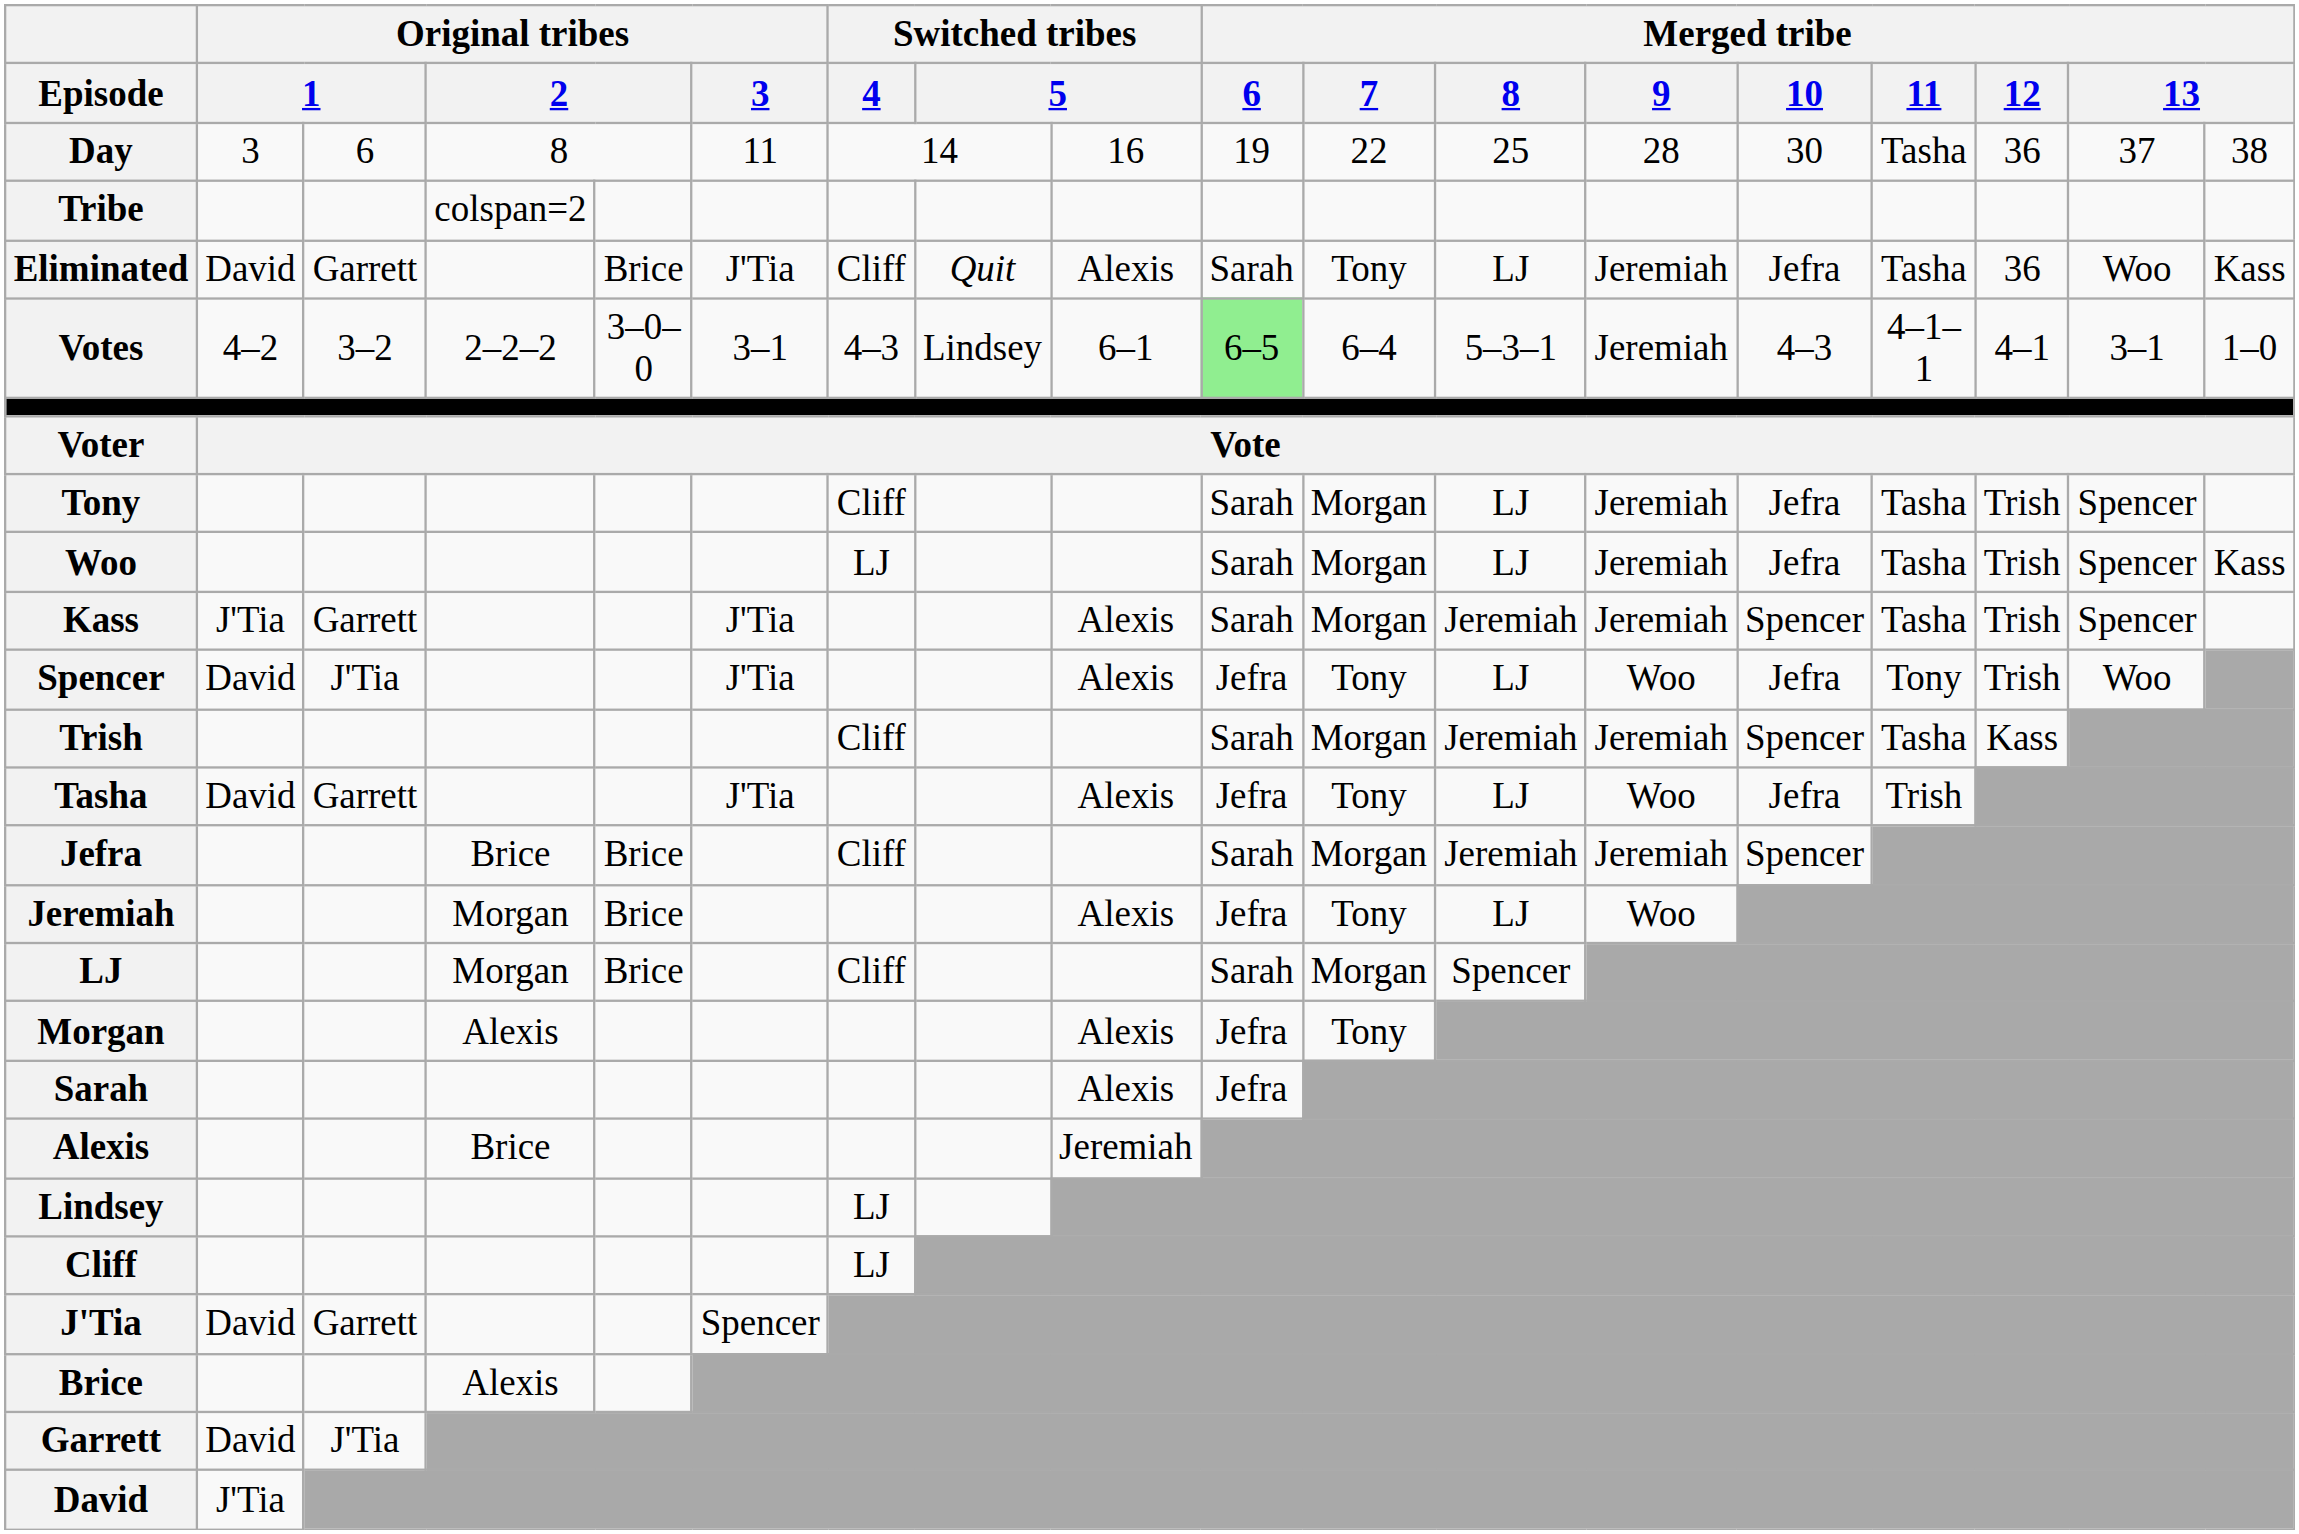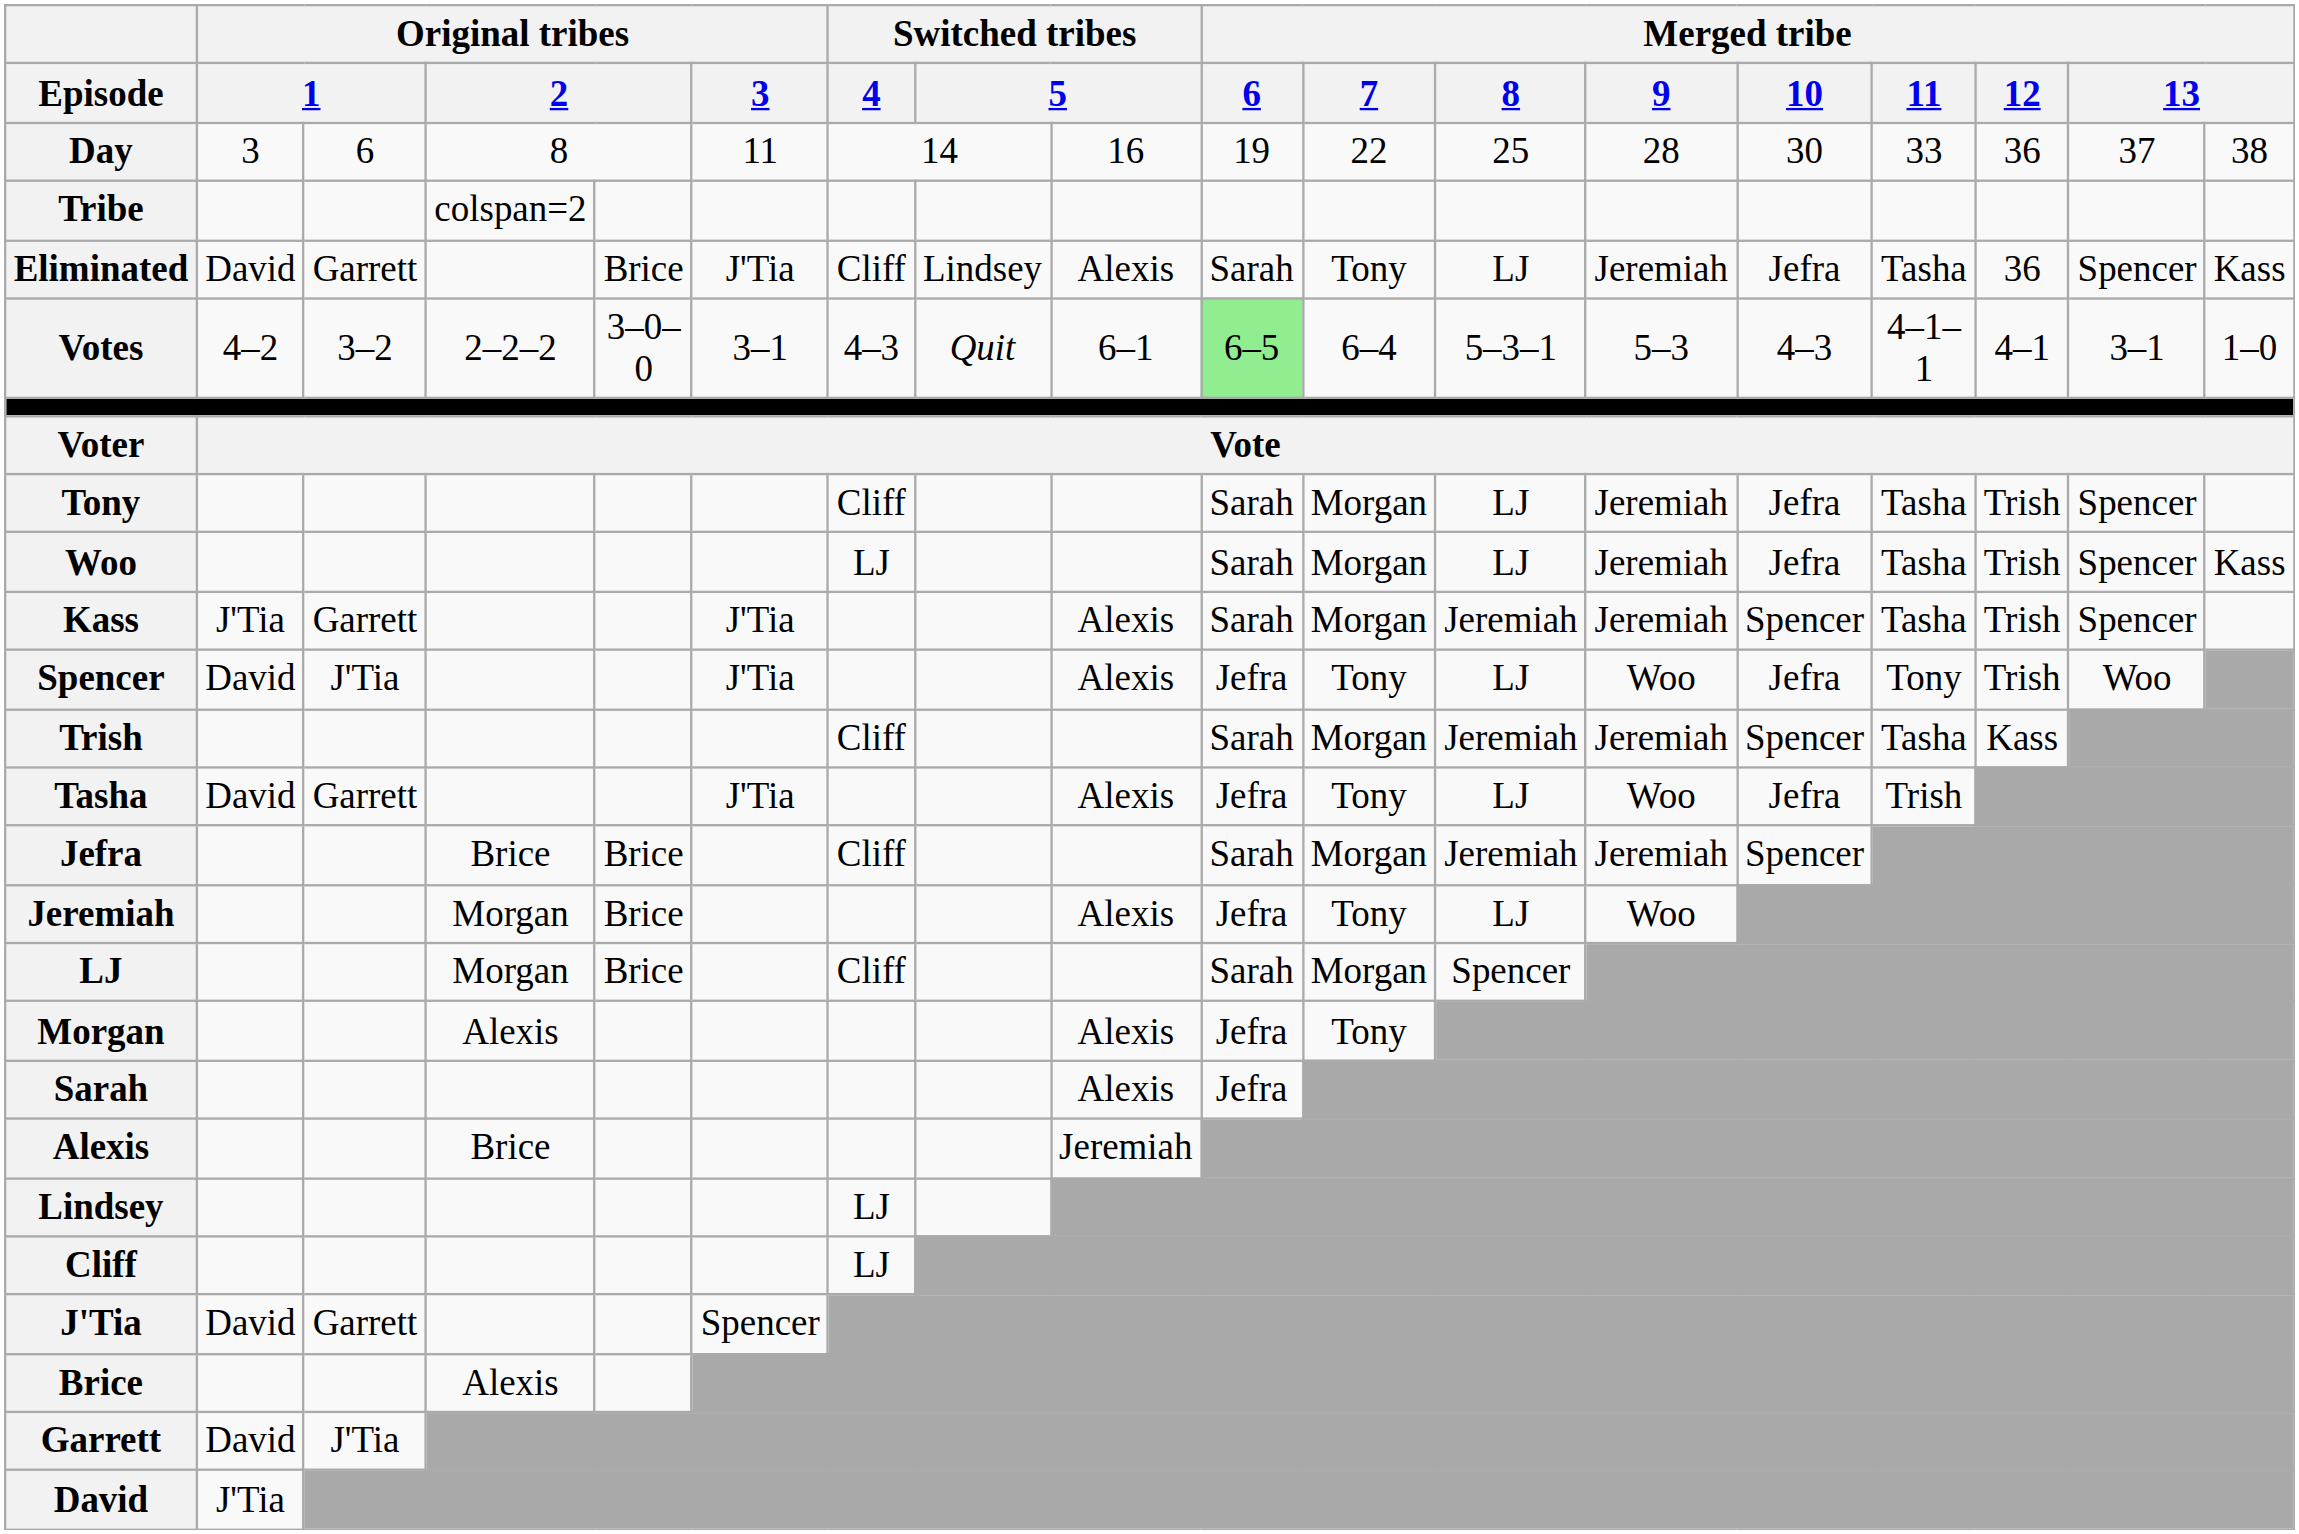(1924, 151) Tasha -> (1924, 151) 33
(983, 268) Quit -> (983, 268) Lindsey
(2137, 268) Woo -> (2137, 268) Spencer
(983, 347) Lindsey -> (983, 347) Quit
(1661, 347) Jeremiah -> (1661, 347) 5–3
